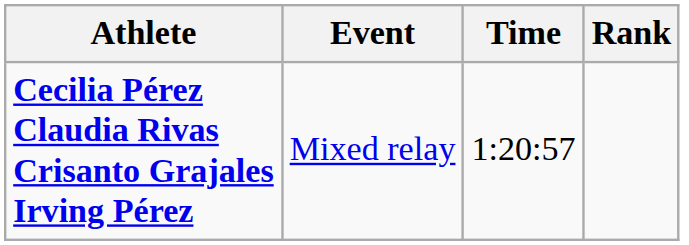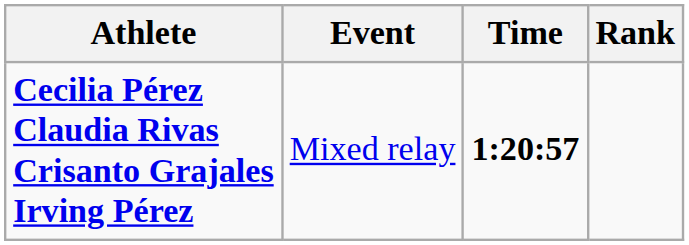(524, 149) normal -> (525, 149) bold
